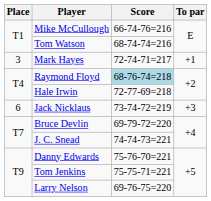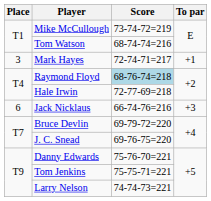(143, 28) 66-74-76=216 -> (143, 28) 73-74-72=219
(143, 108) 73-74-72=219 -> (143, 108) 66-74-76=216
(143, 140) 74-74-73=221 -> (143, 140) 69-76-75=220
(143, 188) 69-76-75=220 -> (143, 188) 74-74-73=221
